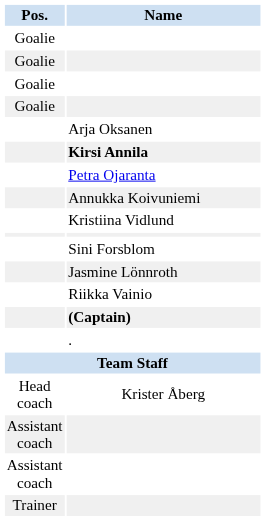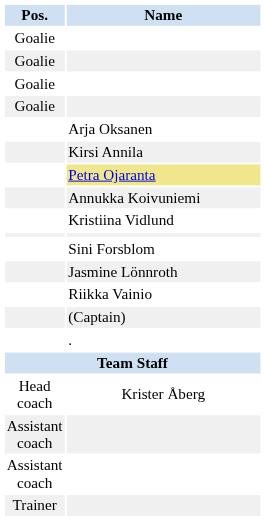(108, 152) bold -> (106, 152) normal
(112, 174) no background -> (112, 174) khaki background
(99, 317) bold -> (97, 317) normal
